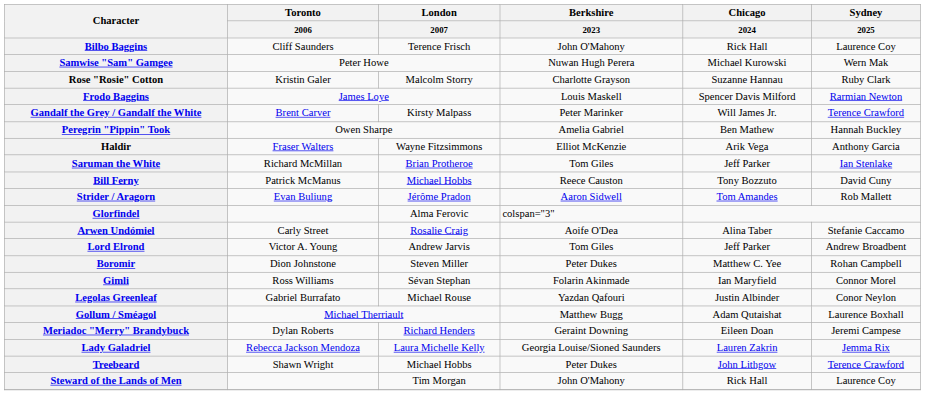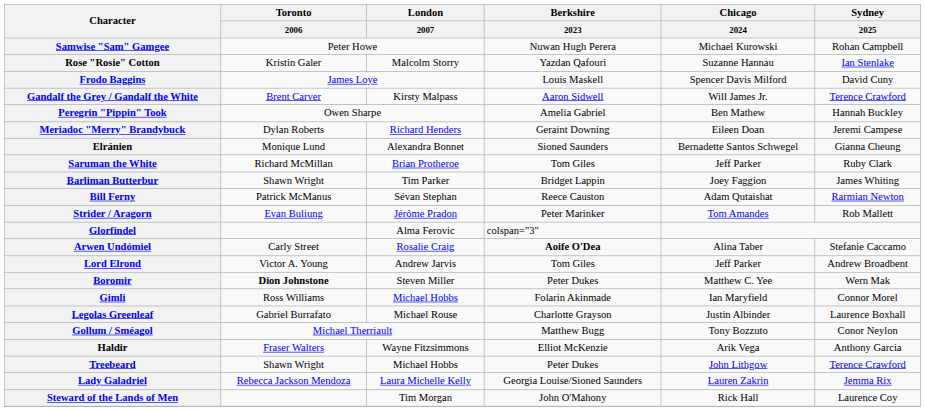- row: (116, 46)
(866, 63) Wern Mak -> (868, 46) Rohan Campbell
(591, 79) Charlotte Grayson -> (573, 63) Yazdan Qafouri
(866, 79) Ruby Clark -> (868, 63) Ian Stenlake
(866, 96) Rarmian Newton -> (868, 79) David Cuny
(591, 113) Peter Marinker -> (573, 96) Aaron Sidwell
rows swapped: (116, 331) <-> (116, 146)
+ row: (112, 146)
(866, 163) Ian Stenlake -> (868, 163) Ruby Clark
+ row: (112, 180)
(439, 180) Michael Hobbs -> (425, 197) Sévan Stephan
(747, 180) Tony Bozzuto -> (738, 197) Adam Qutaishat
(866, 180) David Cuny -> (868, 197) Rarmian Newton
(591, 197) Aaron Sidwell -> (573, 213) Peter Marinker
(591, 230) normal -> (573, 247) bold
(303, 264) normal -> (294, 280) bold
(866, 264) Rohan Campbell -> (868, 280) Wern Mak
(439, 280) Sévan Stephan -> (425, 297) Michael Hobbs
(591, 297) Yazdan Qafouri -> (573, 314) Charlotte Grayson
(866, 297) Conor Neylon -> (868, 314) Laurence Boxhall
(747, 314) Adam Qutaishat -> (738, 331) Tony Bozzuto
(866, 314) Laurence Boxhall -> (868, 331) Conor Neylon
rows swapped: (116, 347) <-> (116, 364)
